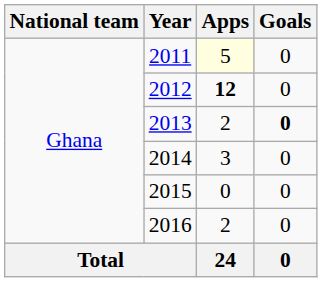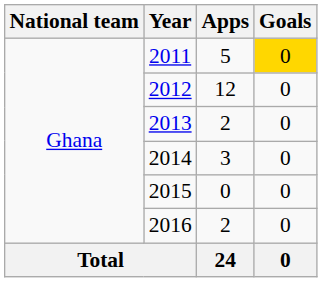(225, 55) lightyellow background -> (225, 55) no background
(285, 55) no background -> (285, 55) gold background
(225, 89) bold -> (225, 89) normal
(285, 123) bold -> (285, 123) normal
